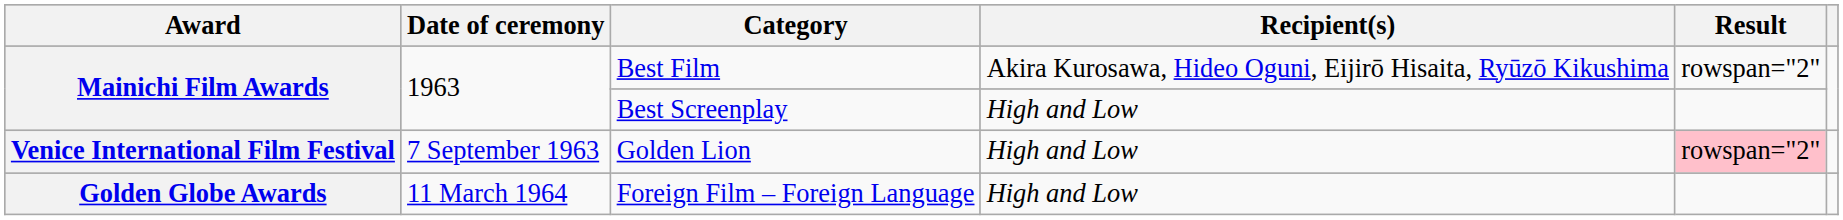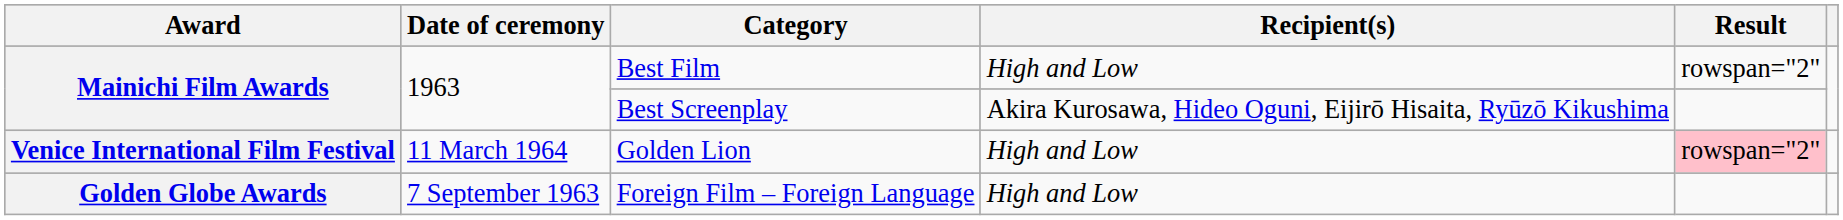(1328, 67) Akira Kurosawa, Hideo Oguni, Eijirō Hisaita, Ryūzō Kikushima -> (1062, 67) High and Low
(1062, 109) High and Low -> (1328, 109) Akira Kurosawa, Hideo Oguni, Eijirō Hisaita, Ryūzō Kikushima
(503, 151) 7 September 1963 -> (487, 151) 11 March 1964
(487, 192) 11 March 1964 -> (503, 192) 7 September 1963
